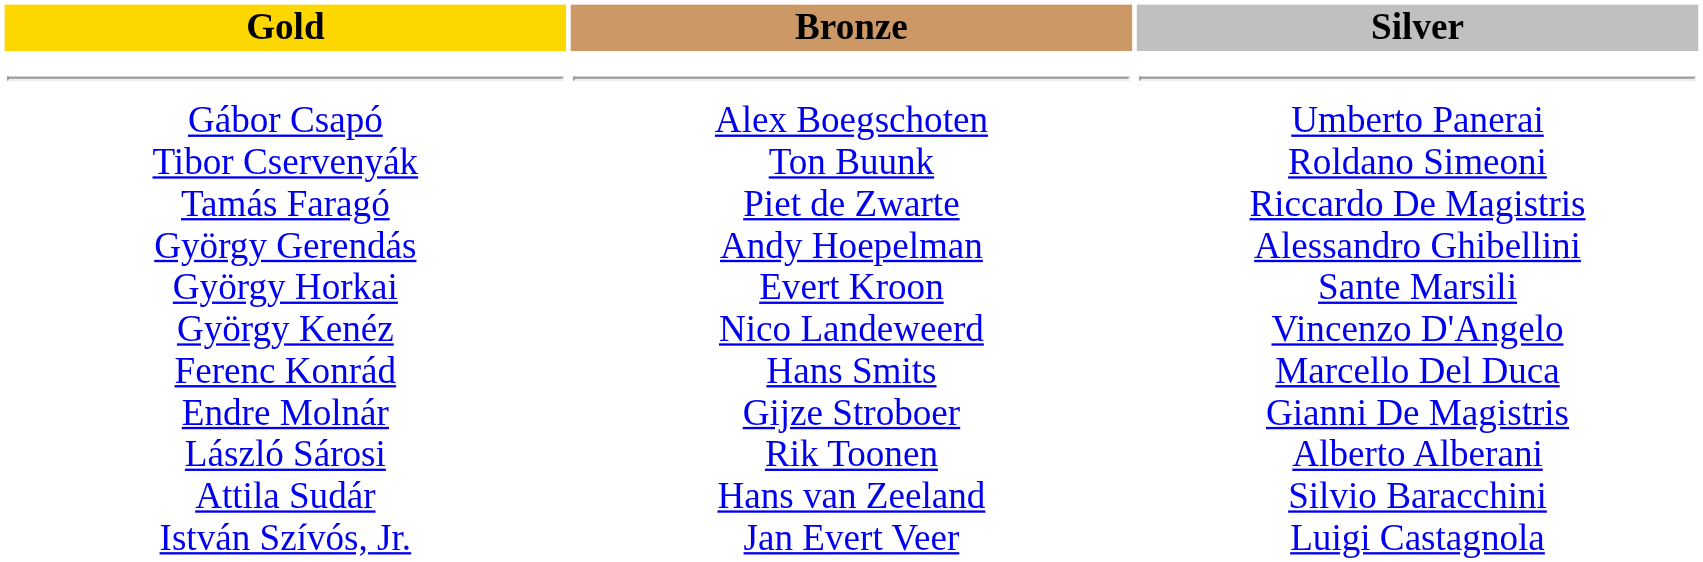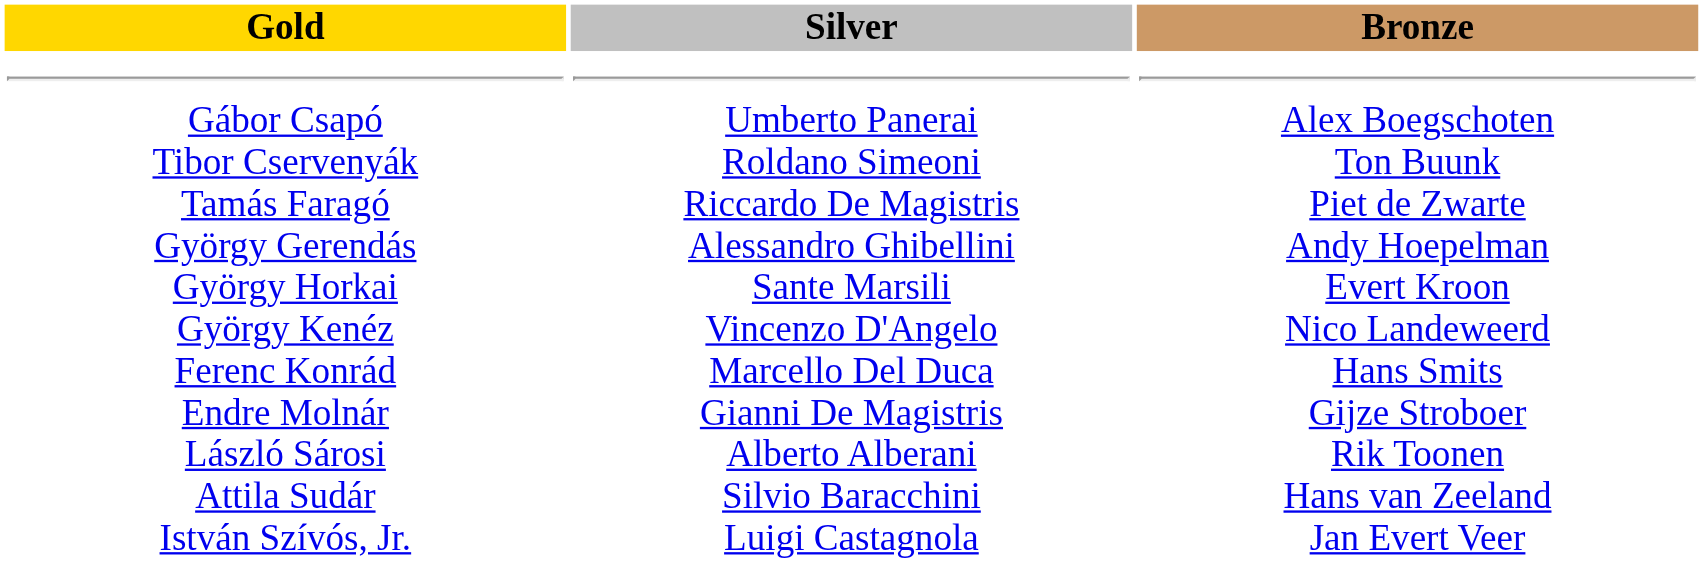columns swapped: (1418, 27) <-> (851, 27)
